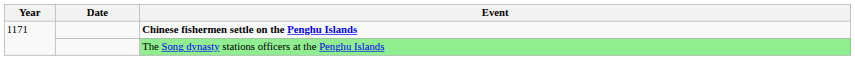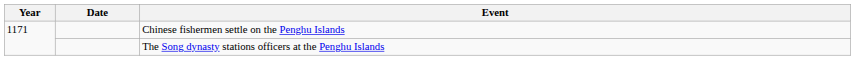(250, 30) bold -> (243, 30) normal
(263, 47) lightgreen background -> (263, 47) no background
